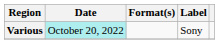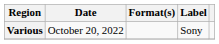(86, 30) paleturquoise background -> (86, 30) no background
